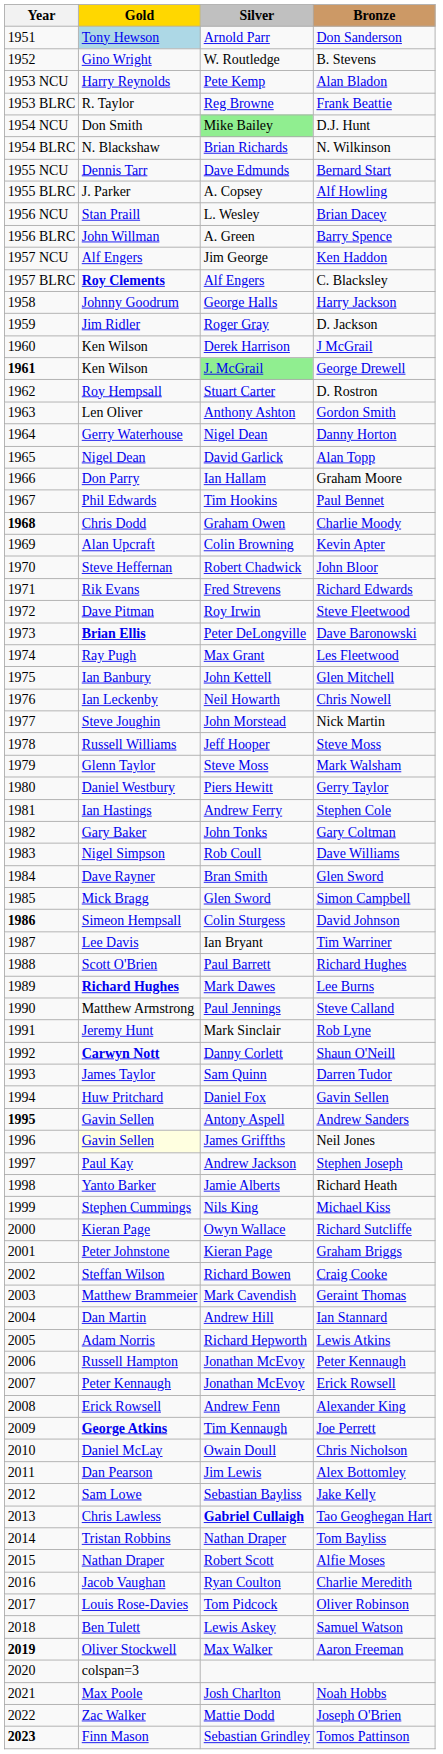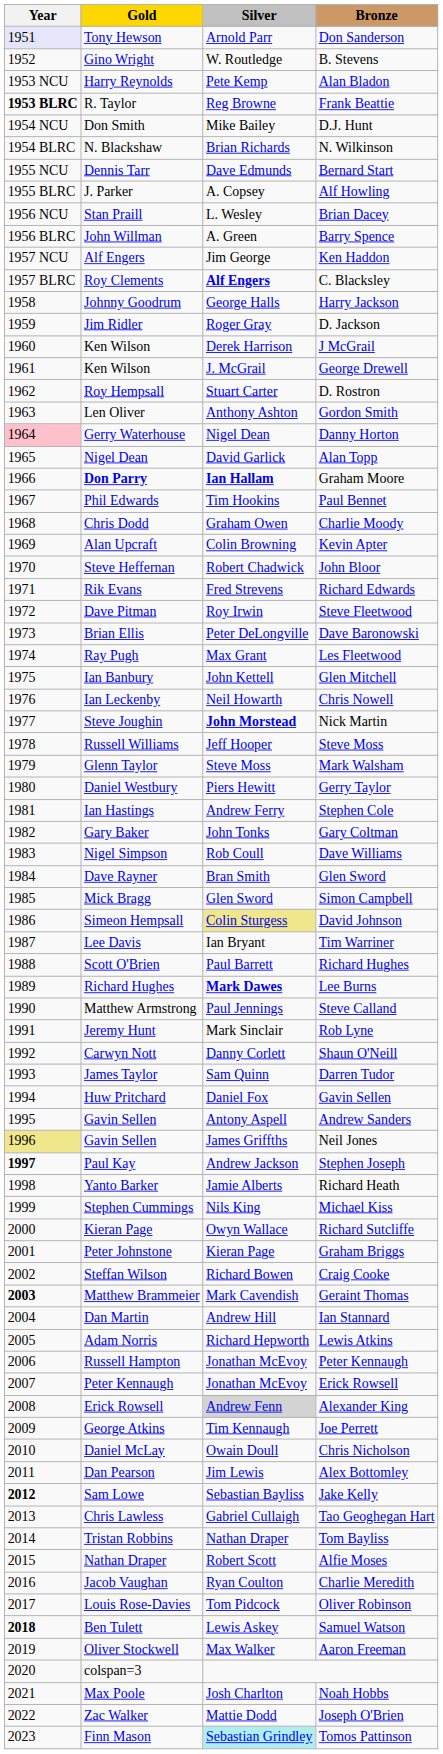(22, 37) no background -> (22, 37) lavender background
(120, 37) lightblue background -> (123, 37) no background
(41, 103) normal -> (43, 103) bold
(238, 125) lightgreen background -> (241, 125) no background
(123, 280) bold -> (124, 280) normal
(234, 280) normal -> (238, 280) bold
(22, 368) bold -> (22, 368) normal
(234, 368) lightgreen background -> (236, 368) no background
(22, 434) no background -> (22, 434) pink background
(111, 479) normal -> (116, 479) bold
(235, 479) normal -> (240, 479) bold
(22, 523) bold -> (22, 523) normal
(114, 633) bold -> (114, 633) normal
(245, 721) normal -> (251, 721) bold
(22, 920) bold -> (22, 920) normal
(244, 920) no background -> (247, 920) khaki background
(130, 986) bold -> (129, 986) normal
(239, 986) normal -> (244, 986) bold
(121, 1053) bold -> (120, 1053) normal
(22, 1119) bold -> (22, 1119) normal
(22, 1141) no background -> (22, 1141) khaki background
(118, 1141) lightyellow background -> (120, 1141) no background
(22, 1163) normal -> (22, 1163) bold
(22, 1295) normal -> (22, 1295) bold
(242, 1406) no background -> (244, 1406) lightgrey background
(124, 1428) bold -> (124, 1428) normal
(22, 1494) normal -> (22, 1494) bold
(254, 1516) bold -> (253, 1516) normal
(22, 1627) normal -> (22, 1627) bold
(22, 1649) bold -> (22, 1649) normal
(22, 1737) bold -> (22, 1737) normal
(257, 1737) no background -> (259, 1737) paleturquoise background
